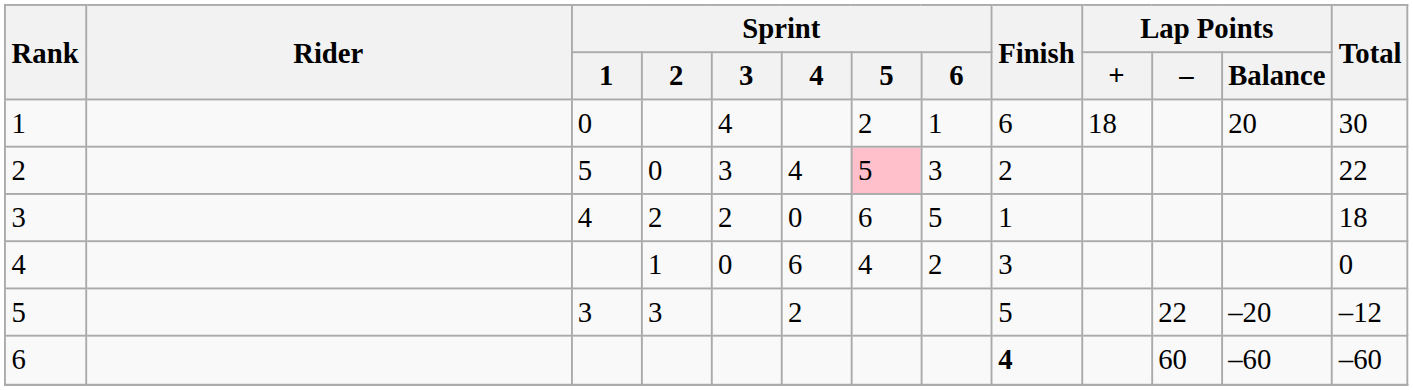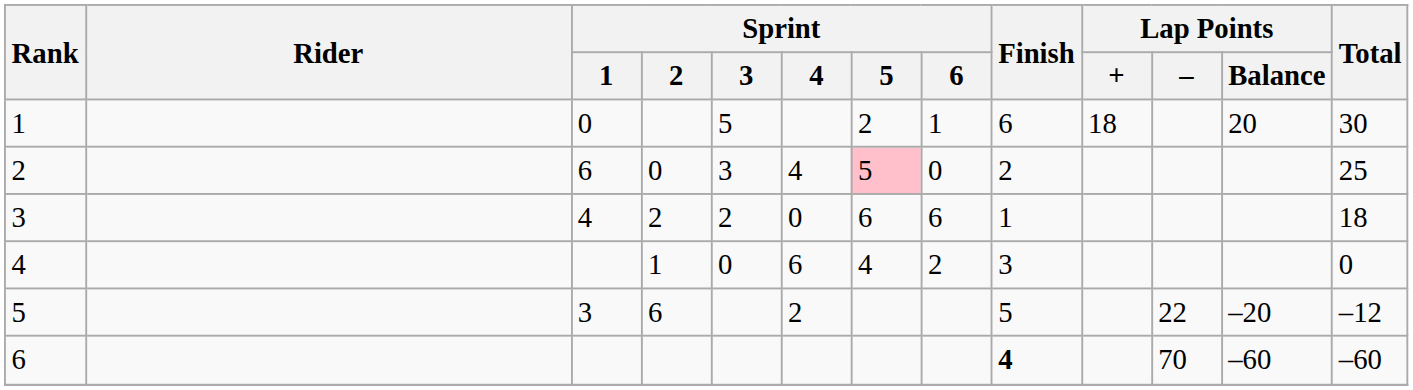(725, 123) 4 -> (725, 123) 5
(585, 170) 5 -> (585, 170) 6
(935, 170) 3 -> (935, 170) 0
(1353, 170) 22 -> (1353, 170) 25
(935, 217) 5 -> (935, 217) 6
(655, 312) 3 -> (655, 312) 6
(1172, 359) 60 -> (1172, 359) 70
